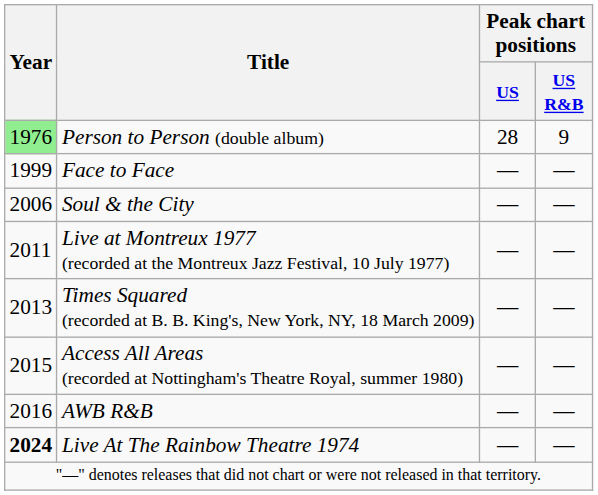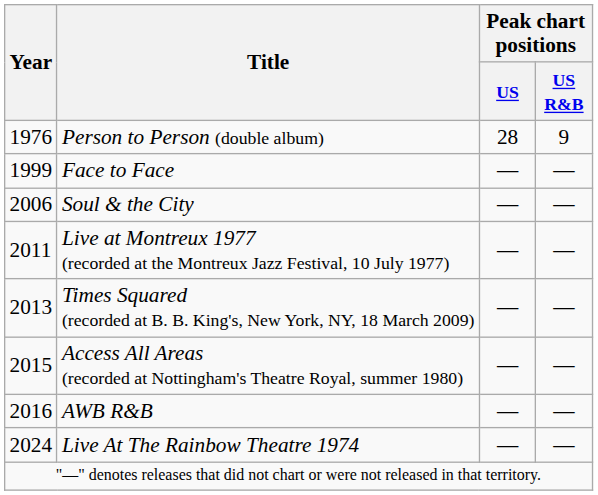(31, 136) lightgreen background -> (31, 136) no background
(31, 444) bold -> (31, 444) normal
